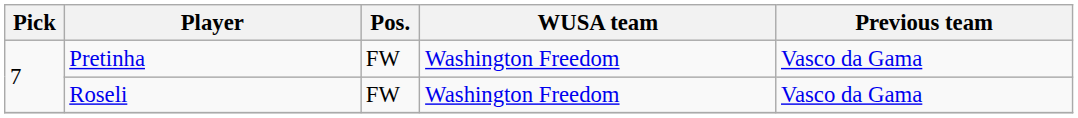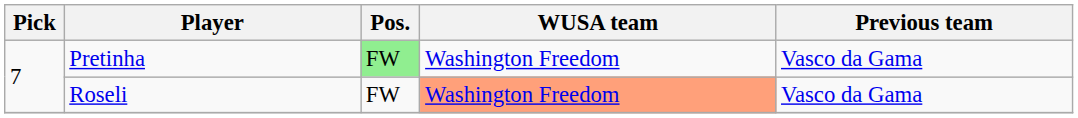(383, 58) no background -> (383, 58) lightgreen background
(522, 94) no background -> (522, 94) lightsalmon background
